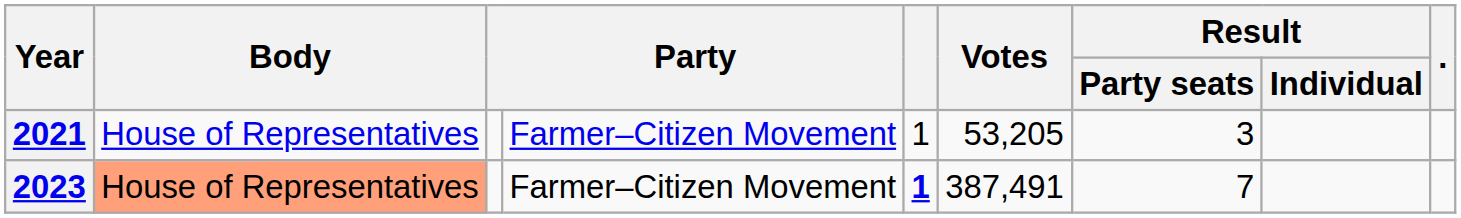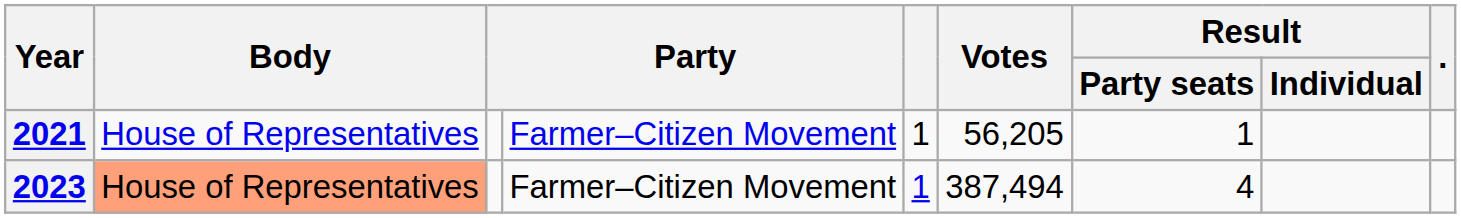(1014, 135) 53,205 -> (1014, 135) 56,205
(1245, 135) 3 -> (1245, 135) 1
(921, 187) bold -> (921, 187) normal
(1004, 187) 387,491 -> (1004, 187) 387,494
(1245, 187) 7 -> (1245, 187) 4
